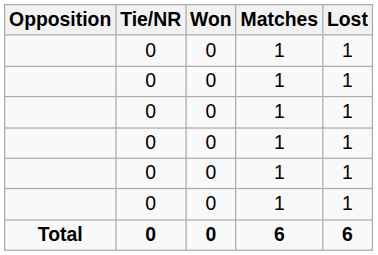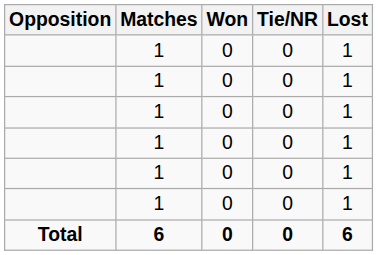columns swapped: (279, 19) <-> (151, 19)
